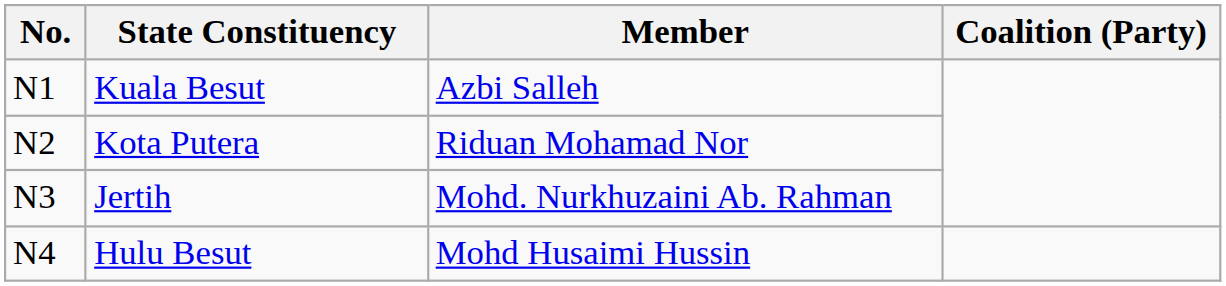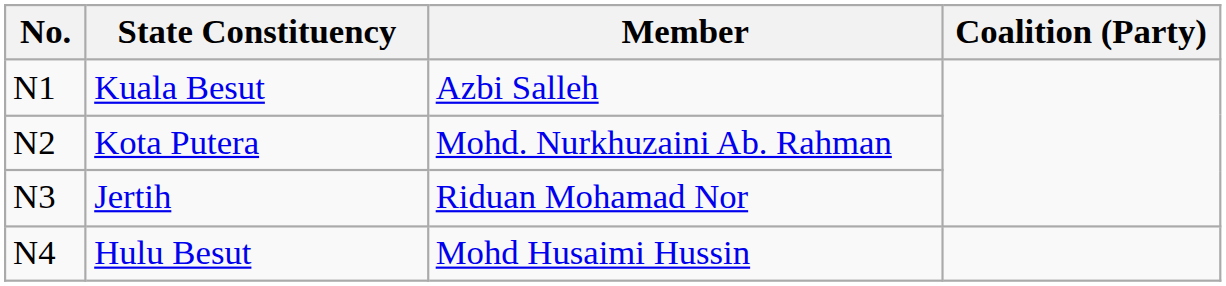(592, 142) Riduan Mohamad Nor -> (664, 142) Mohd. Nurkhuzaini Ab. Rahman
(664, 197) Mohd. Nurkhuzaini Ab. Rahman -> (592, 197) Riduan Mohamad Nor
